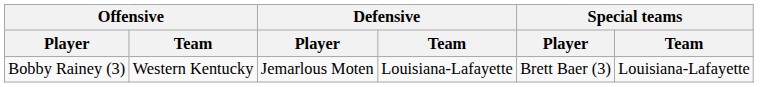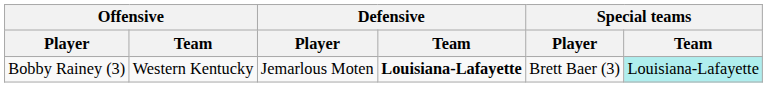(447, 69) normal -> (452, 69) bold
(684, 69) no background -> (693, 69) paleturquoise background
